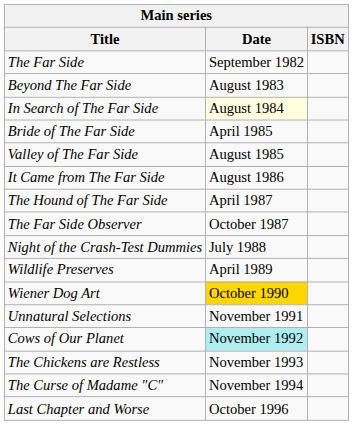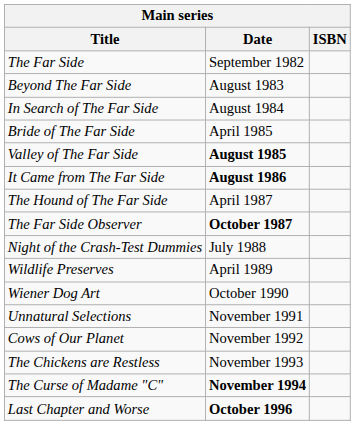(246, 108) lightyellow background -> (246, 108) no background
(246, 154) normal -> (248, 154) bold
(246, 177) normal -> (248, 177) bold
(249, 223) normal -> (251, 223) bold
(249, 293) gold background -> (249, 293) no background
(256, 339) paleturquoise background -> (256, 339) no background
(256, 385) normal -> (258, 385) bold
(249, 408) normal -> (251, 408) bold
